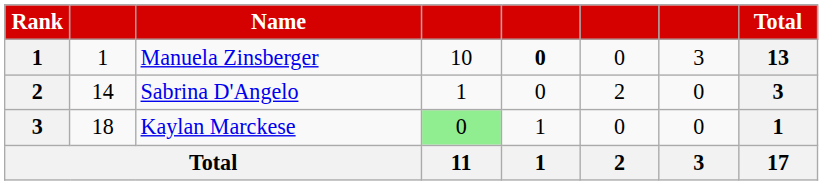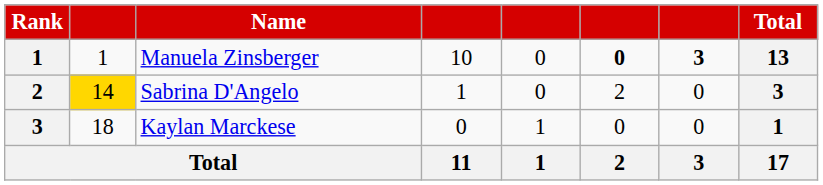(540, 57) bold -> (540, 57) normal
(620, 57) normal -> (620, 57) bold
(699, 57) normal -> (699, 57) bold
(103, 92) no background -> (103, 92) gold background
(461, 127) lightgreen background -> (461, 127) no background
